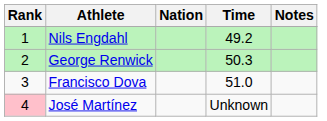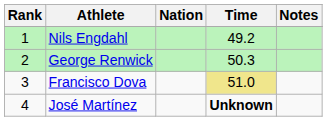(239, 82) no background -> (241, 82) khaki background
(25, 104) pink background -> (25, 104) no background
(239, 104) normal -> (241, 104) bold
